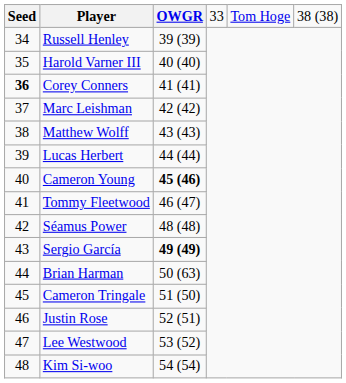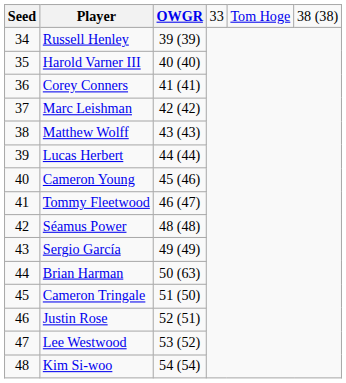(22, 85) bold -> (22, 85) normal
(180, 179) bold -> (180, 179) normal
(180, 249) bold -> (180, 249) normal
